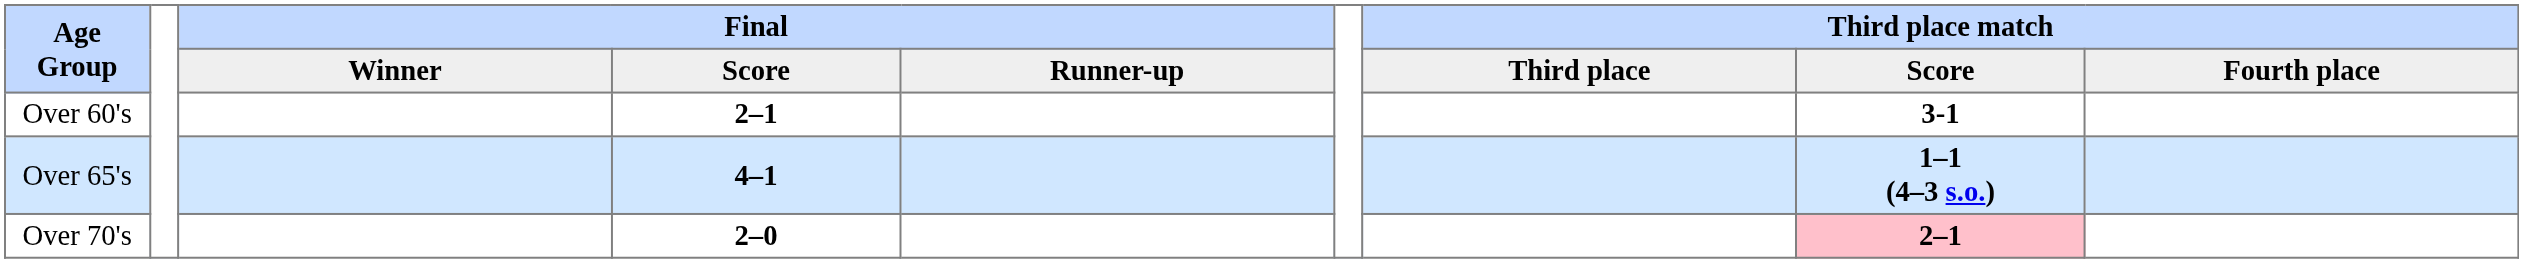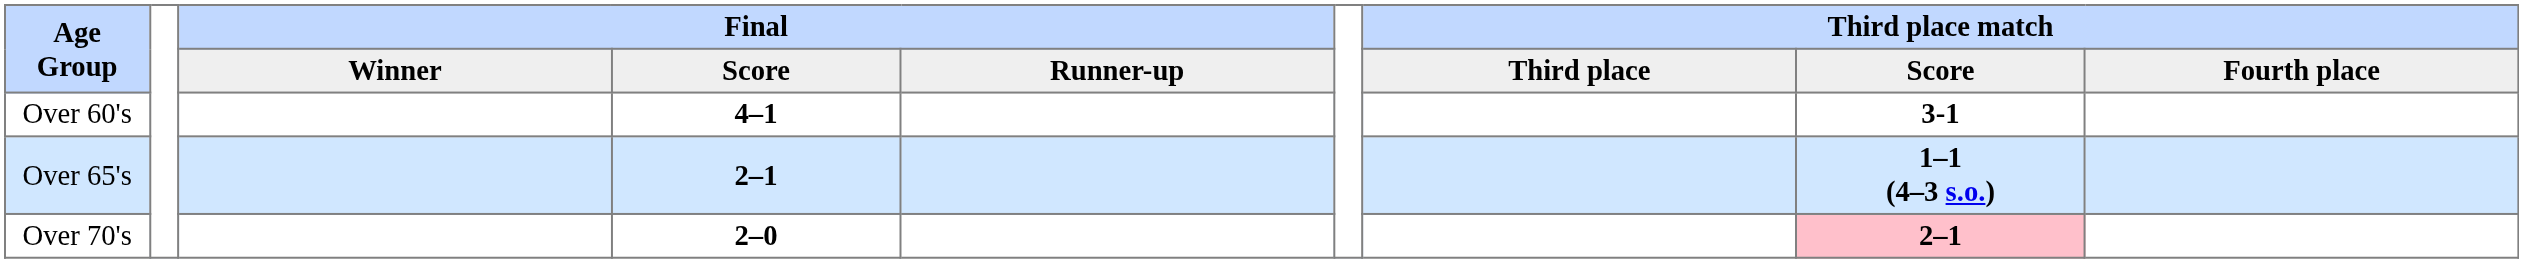(756, 113) 2–1 -> (756, 113) 4–1
(756, 174) 4–1 -> (756, 174) 2–1
